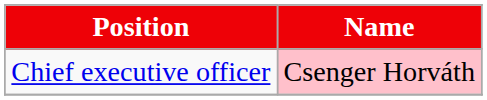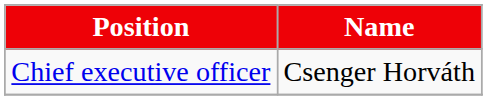(379, 71) pink background -> (379, 71) no background
